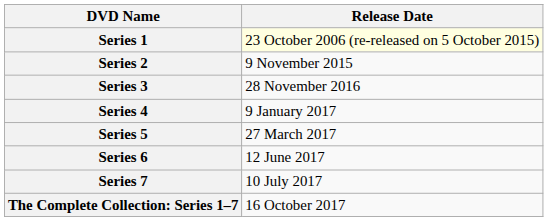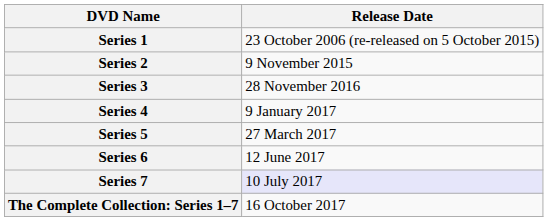(392, 39) lightyellow background -> (392, 39) no background
(284, 181) no background -> (284, 181) lavender background
